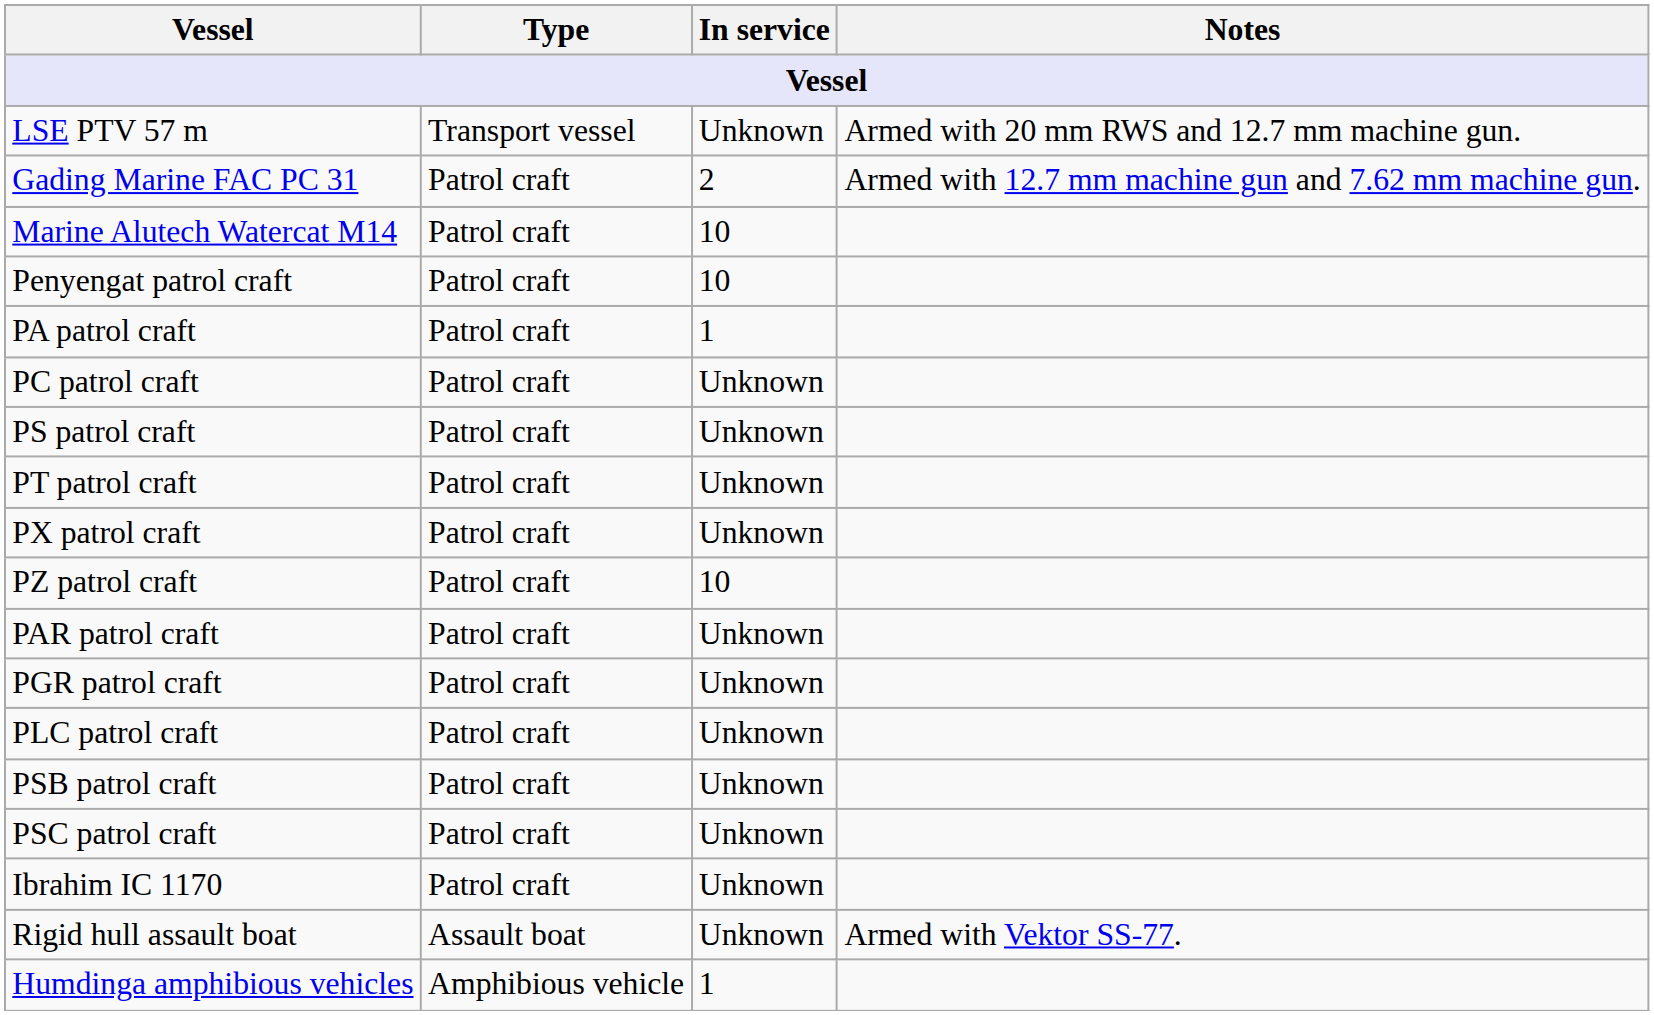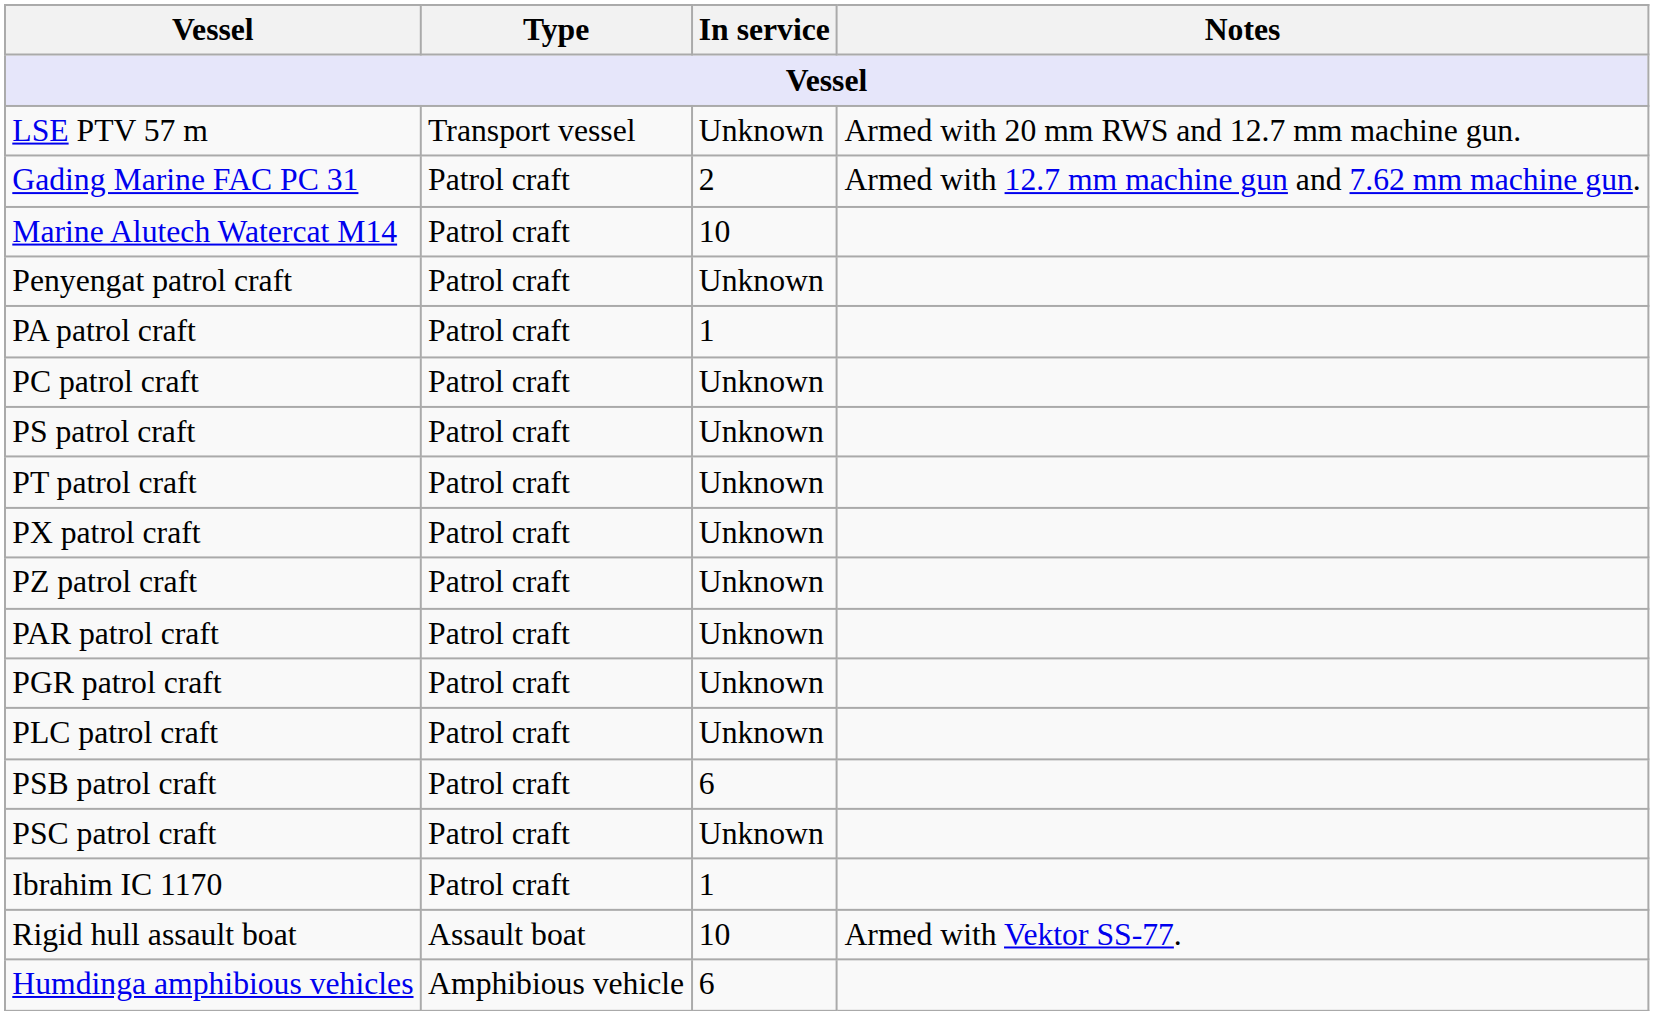(715, 280) 10 -> (761, 280) Unknown
(715, 582) 10 -> (761, 582) Unknown
(761, 783) Unknown -> (707, 783) 6
(761, 883) Unknown -> (707, 883) 1
(761, 933) Unknown -> (715, 933) 10
(707, 984) 1 -> (707, 984) 6
